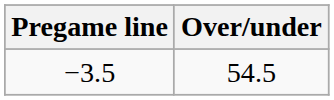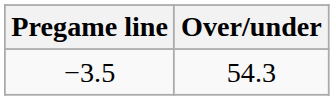(251, 71) 54.5 -> (251, 71) 54.3
